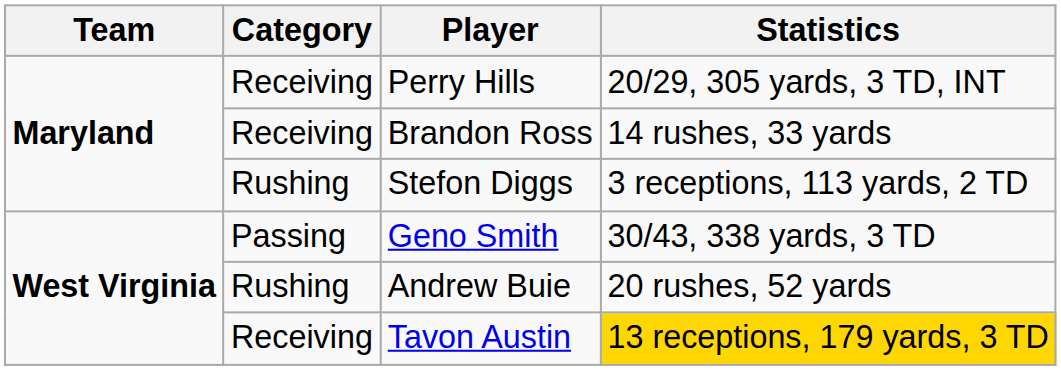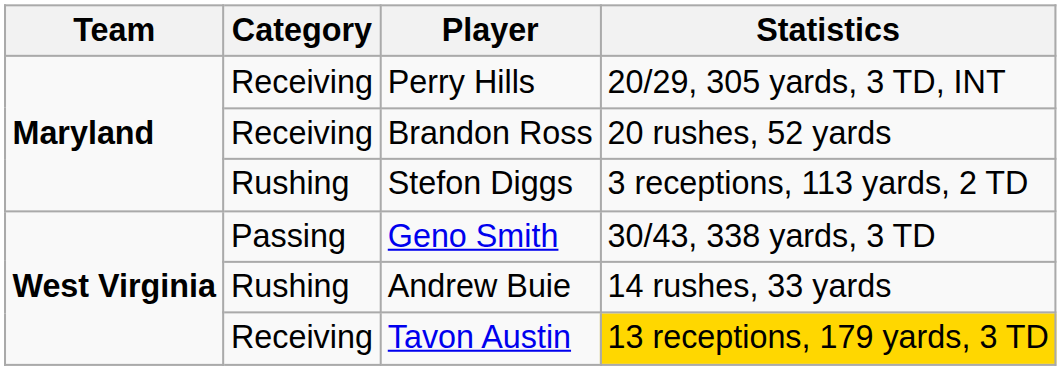(749, 132) 14 rushes, 33 yards -> (749, 132) 20 rushes, 52 yards
(749, 286) 20 rushes, 52 yards -> (749, 286) 14 rushes, 33 yards
